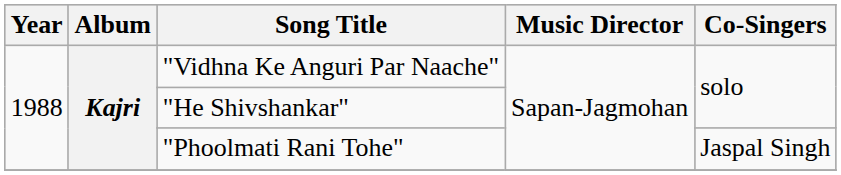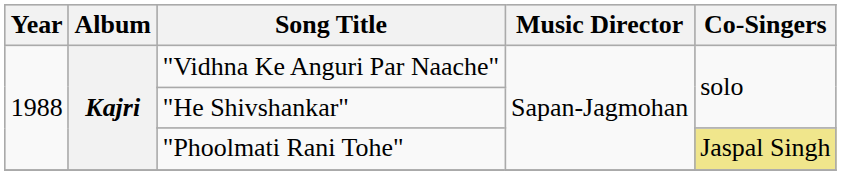(765, 148) no background -> (765, 148) khaki background
